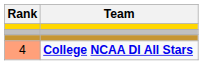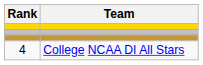(22, 50) lightsalmon background -> (22, 50) no background
(118, 50) bold -> (114, 50) normal
